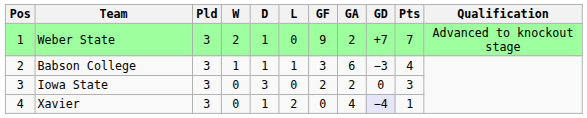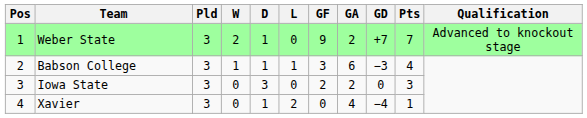(381, 104) lavender background -> (381, 104) no background
